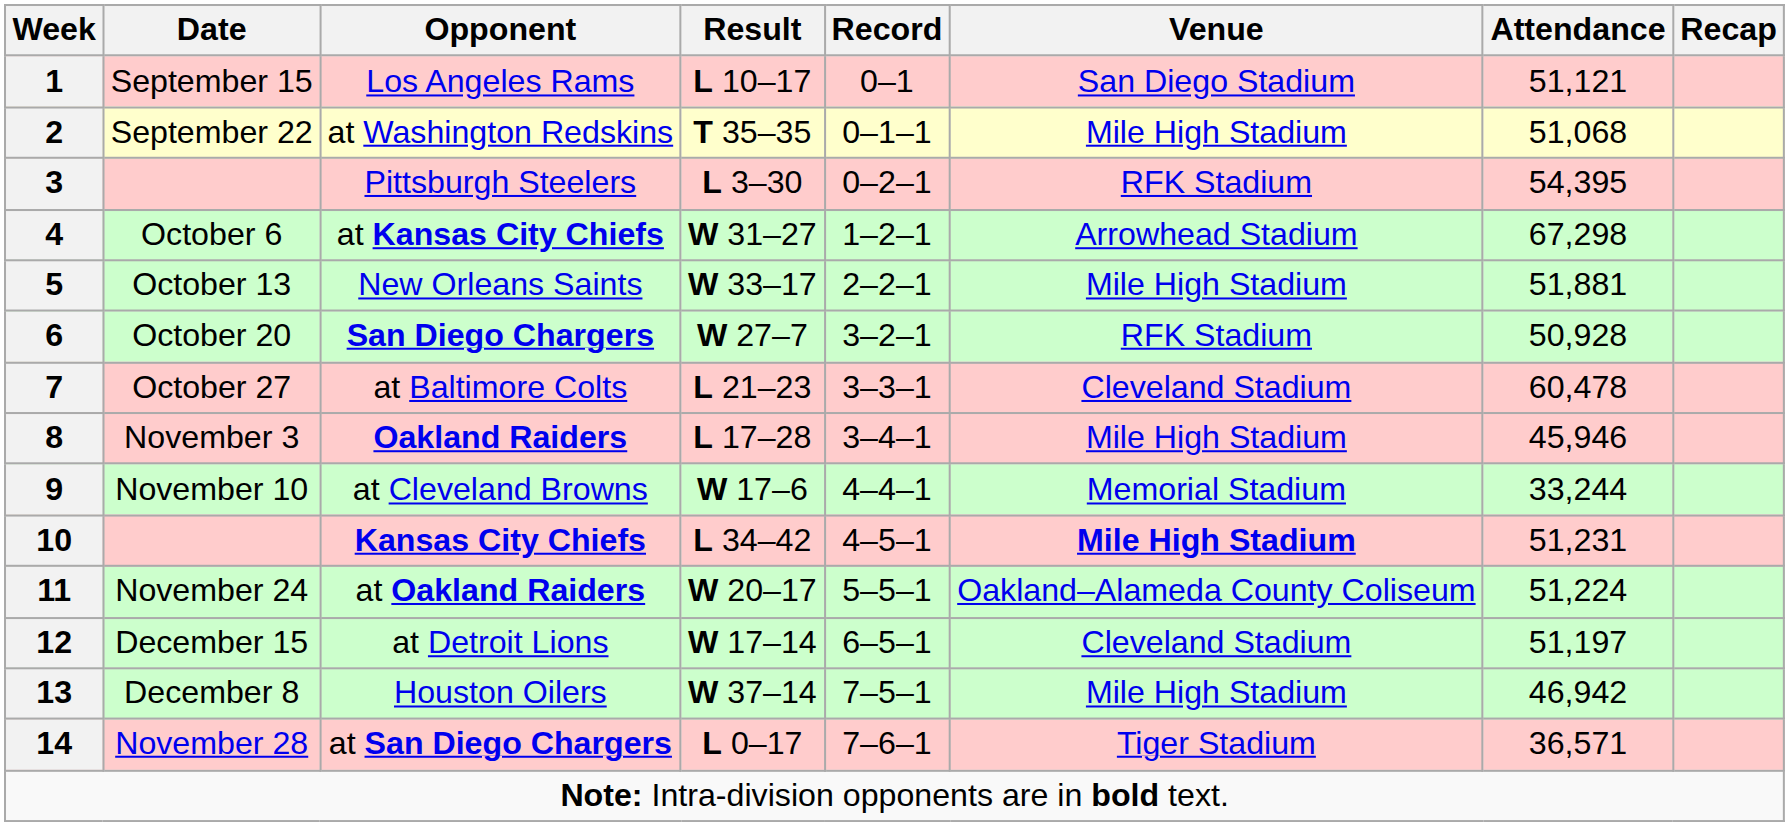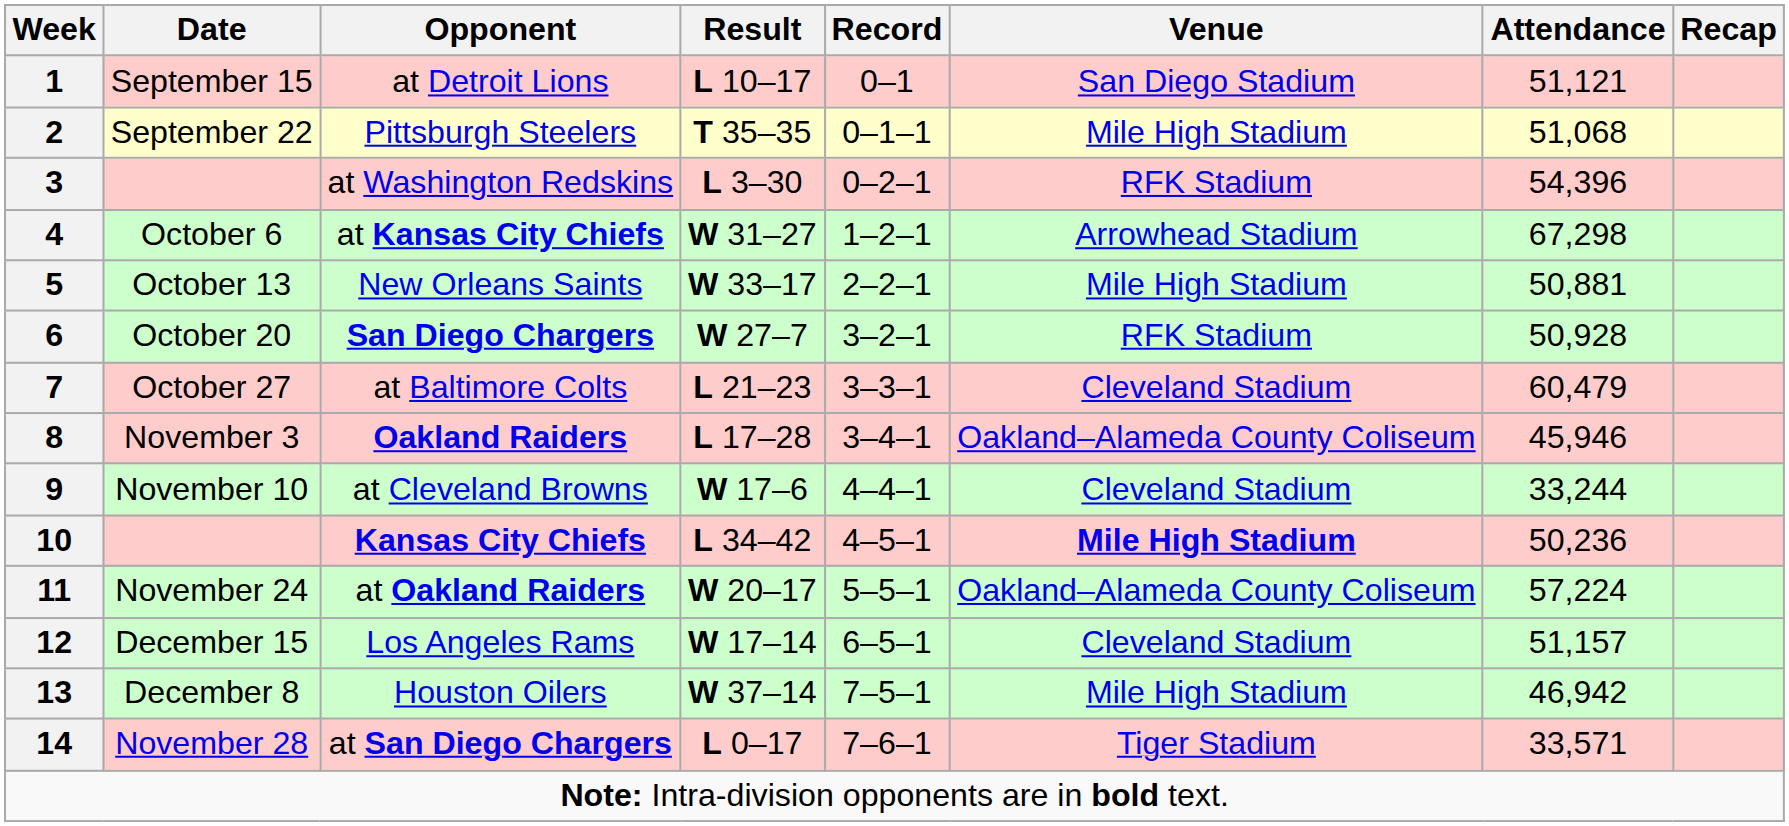(500, 81) Los Angeles Rams -> (500, 81) at Detroit Lions
(500, 132) at Washington Redskins -> (500, 132) Pittsburgh Steelers
(500, 183) Pittsburgh Steelers -> (500, 183) at Washington Redskins
(1578, 183) 54,395 -> (1578, 183) 54,396
(1578, 285) 51,881 -> (1578, 285) 50,881
(1578, 387) 60,478 -> (1578, 387) 60,479
(1216, 438) Mile High Stadium -> (1216, 438) Oakland–Alameda County Coliseum
(1216, 489) Memorial Stadium -> (1216, 489) Cleveland Stadium
(1578, 540) 51,231 -> (1578, 540) 50,236
(1578, 591) 51,224 -> (1578, 591) 57,224
(500, 642) at Detroit Lions -> (500, 642) Los Angeles Rams
(1578, 642) 51,197 -> (1578, 642) 51,157
(1578, 744) 36,571 -> (1578, 744) 33,571
